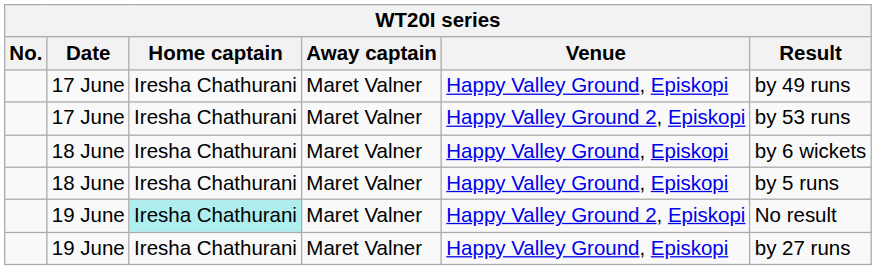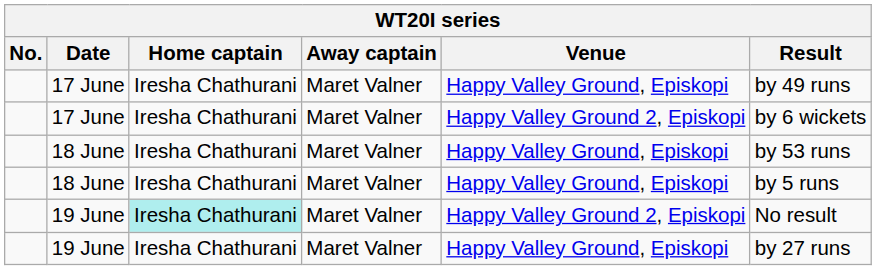(803, 118) by 53 runs -> (811, 118) by 6 wickets
(811, 150) by 6 wickets -> (803, 150) by 53 runs
